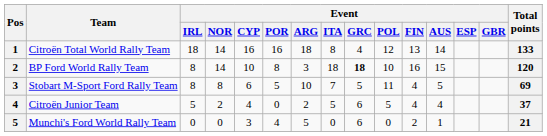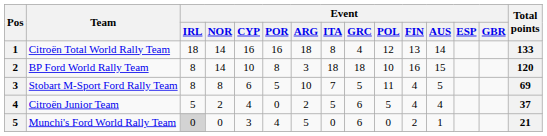(360, 67) bold -> (360, 67) normal
(193, 122) no background -> (193, 122) lightgrey background
